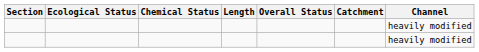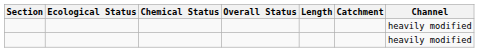columns swapped: (296, 11) <-> (239, 11)
